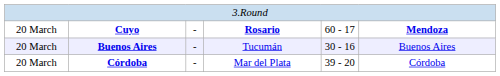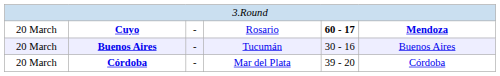(262, 29) bold -> (262, 29) normal
(340, 29) normal -> (340, 29) bold
